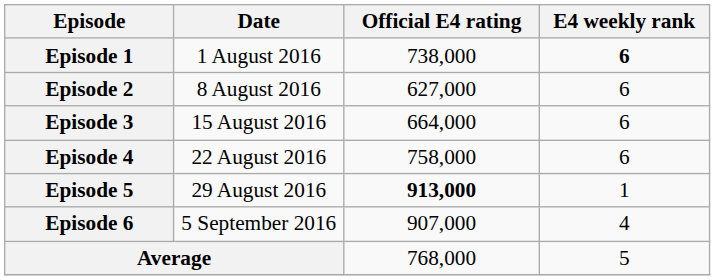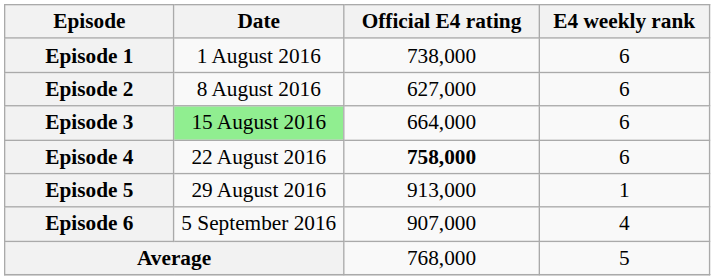(624, 55) bold -> (624, 55) normal
(259, 122) no background -> (259, 122) lightgreen background
(441, 156) normal -> (441, 156) bold
(441, 190) bold -> (441, 190) normal
